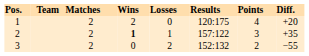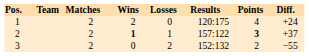(290, 22) +20 -> (290, 22) +24
(257, 34) normal -> (257, 34) bold
(290, 34) +35 -> (290, 34) +37
